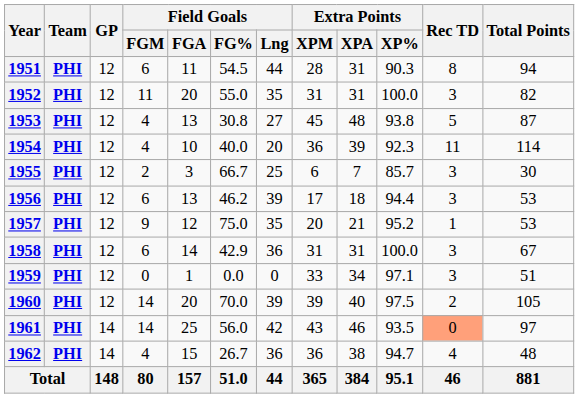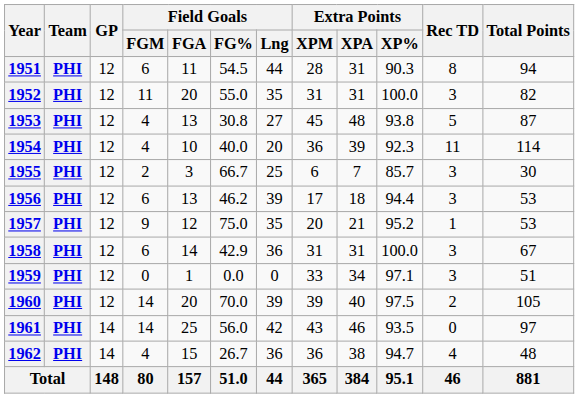(453, 328) lightsalmon background -> (453, 328) no background
